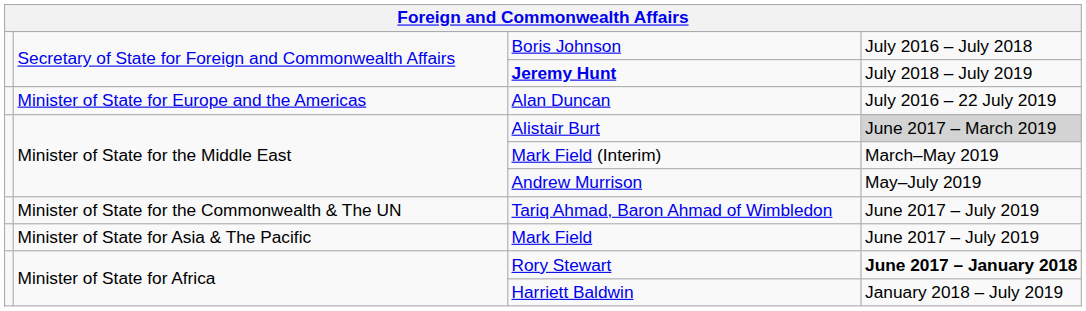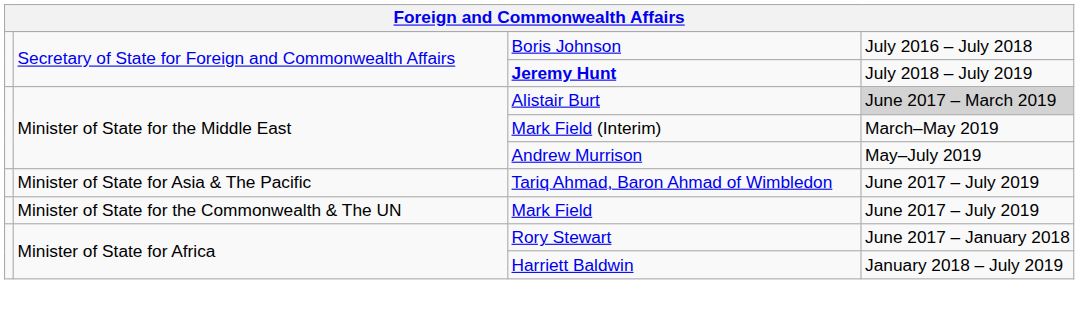- row: (561, 100)
(209, 210) Minister of State for the Commonwealth & The UN -> (164, 182) Minister of State for Asia & The Pacific
(164, 237) Minister of State for Asia & The Pacific -> (209, 210) Minister of State for the Commonwealth & The UN
(971, 264) bold -> (967, 237) normal
